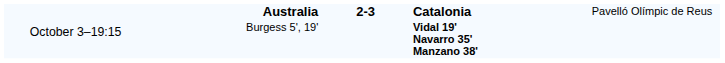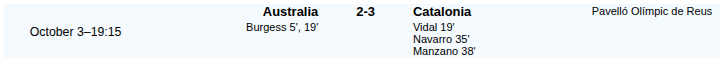(445, 39) bold -> (444, 39) normal
